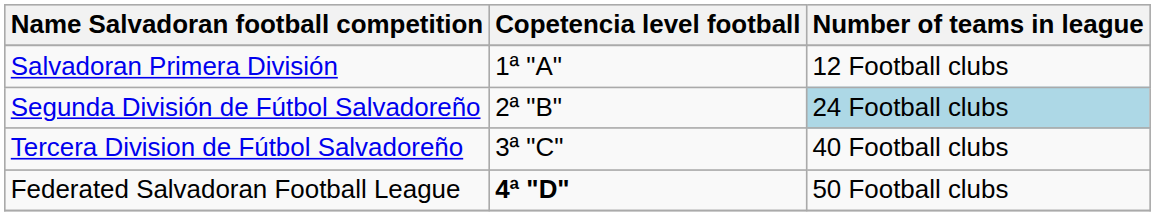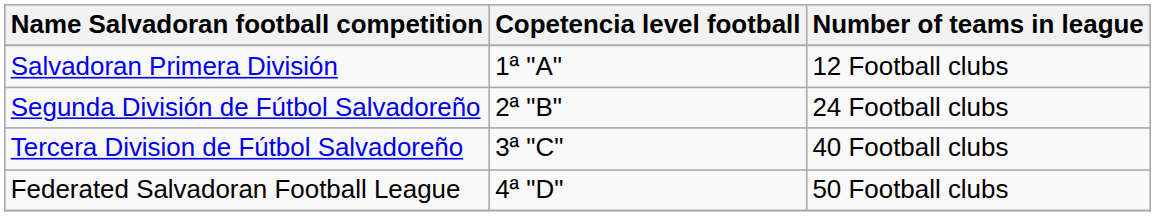(910, 107) lightblue background -> (910, 107) no background
(532, 189) bold -> (529, 189) normal
